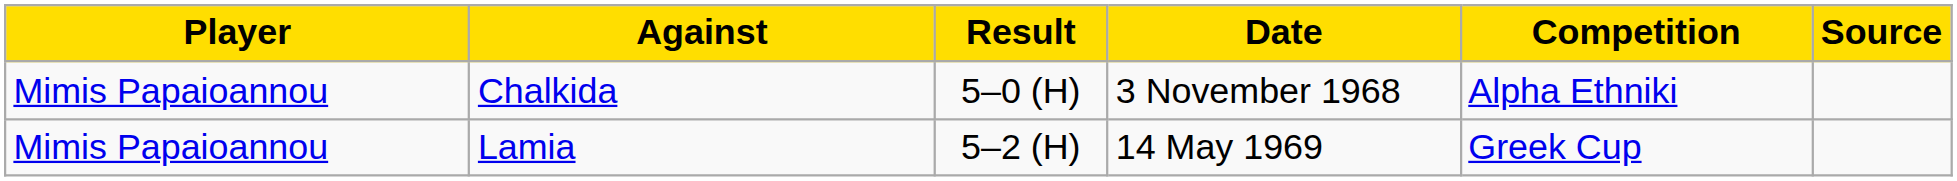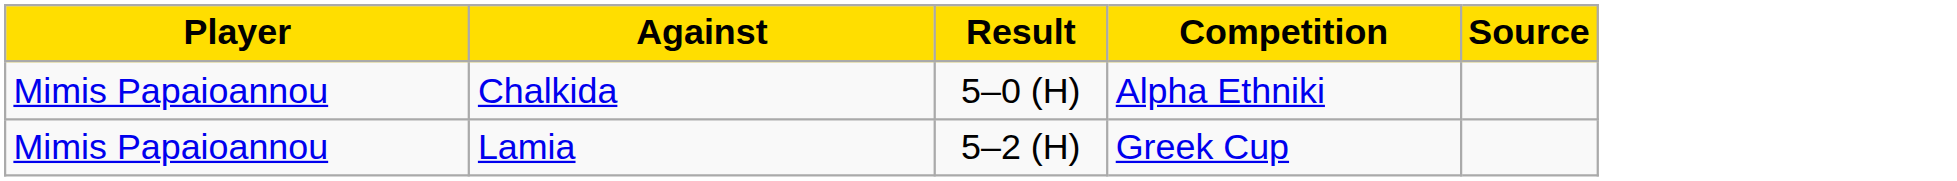- column: (1284, 32)
